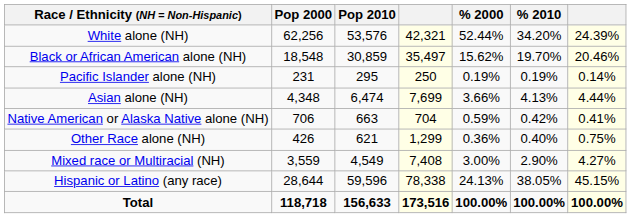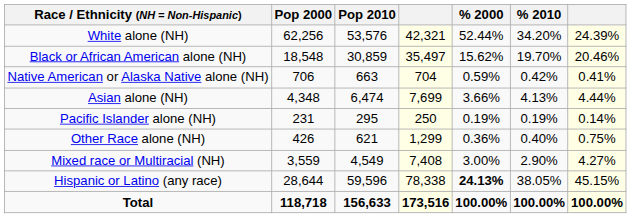rows swapped: (138, 118) <-> (138, 77)
(481, 181) normal -> (481, 181) bold
